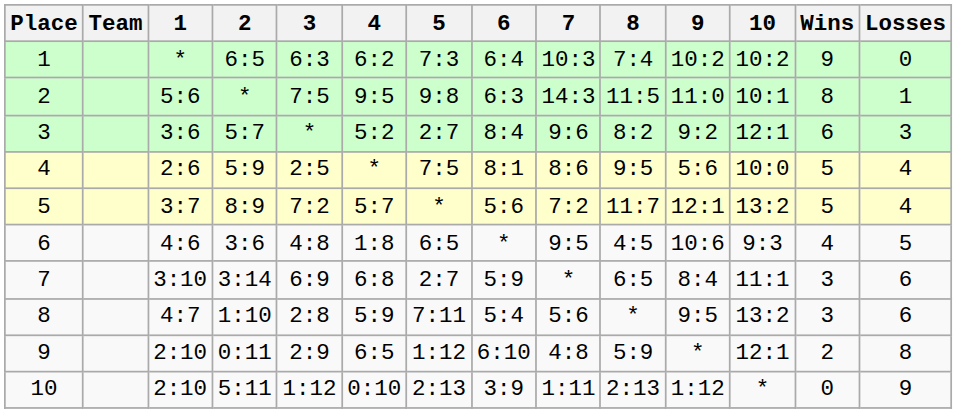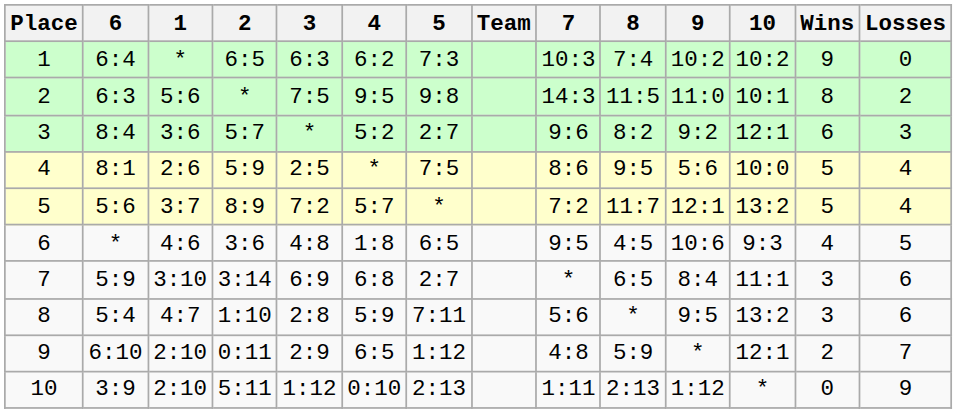columns swapped: (115, 23) <-> (504, 23)
(905, 97) 1 -> (905, 97) 2
(905, 353) 8 -> (905, 353) 7
